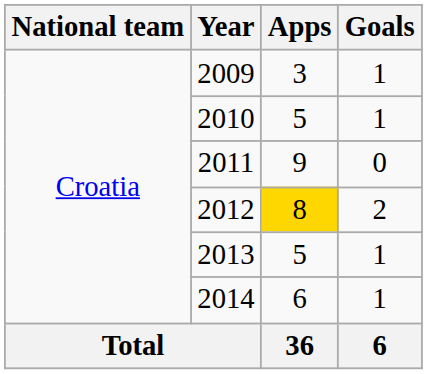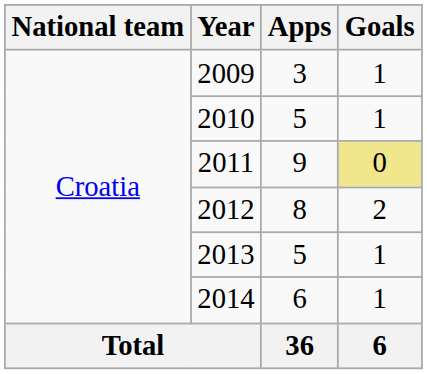(380, 163) no background -> (380, 163) khaki background
(300, 208) gold background -> (300, 208) no background
